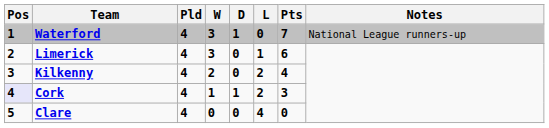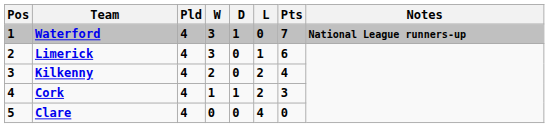(387, 35) normal -> (387, 34) bold
(11, 93) lavender background -> (11, 93) no background
